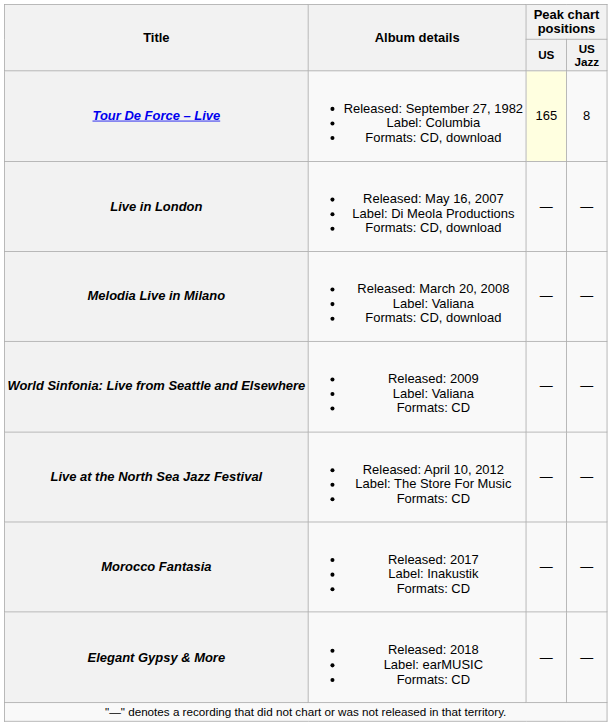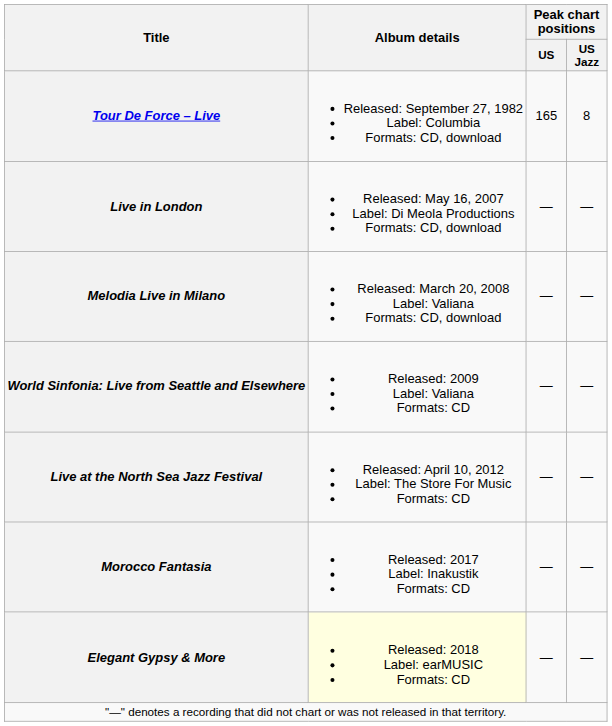(546, 116) lightyellow background -> (546, 116) no background
(417, 665) no background -> (417, 665) lightyellow background
